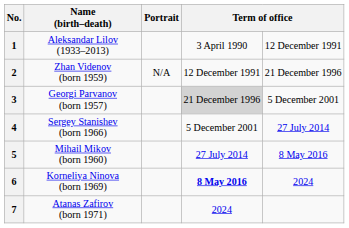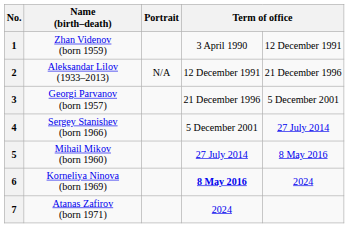(83, 45) Aleksandar Lilov (1933–2013) -> (83, 45) Zhan Videnov (born 1959)
(83, 72) Zhan Videnov (born 1959) -> (83, 72) Aleksandar Lilov (1933–2013)
(222, 100) lightgrey background -> (222, 100) no background
